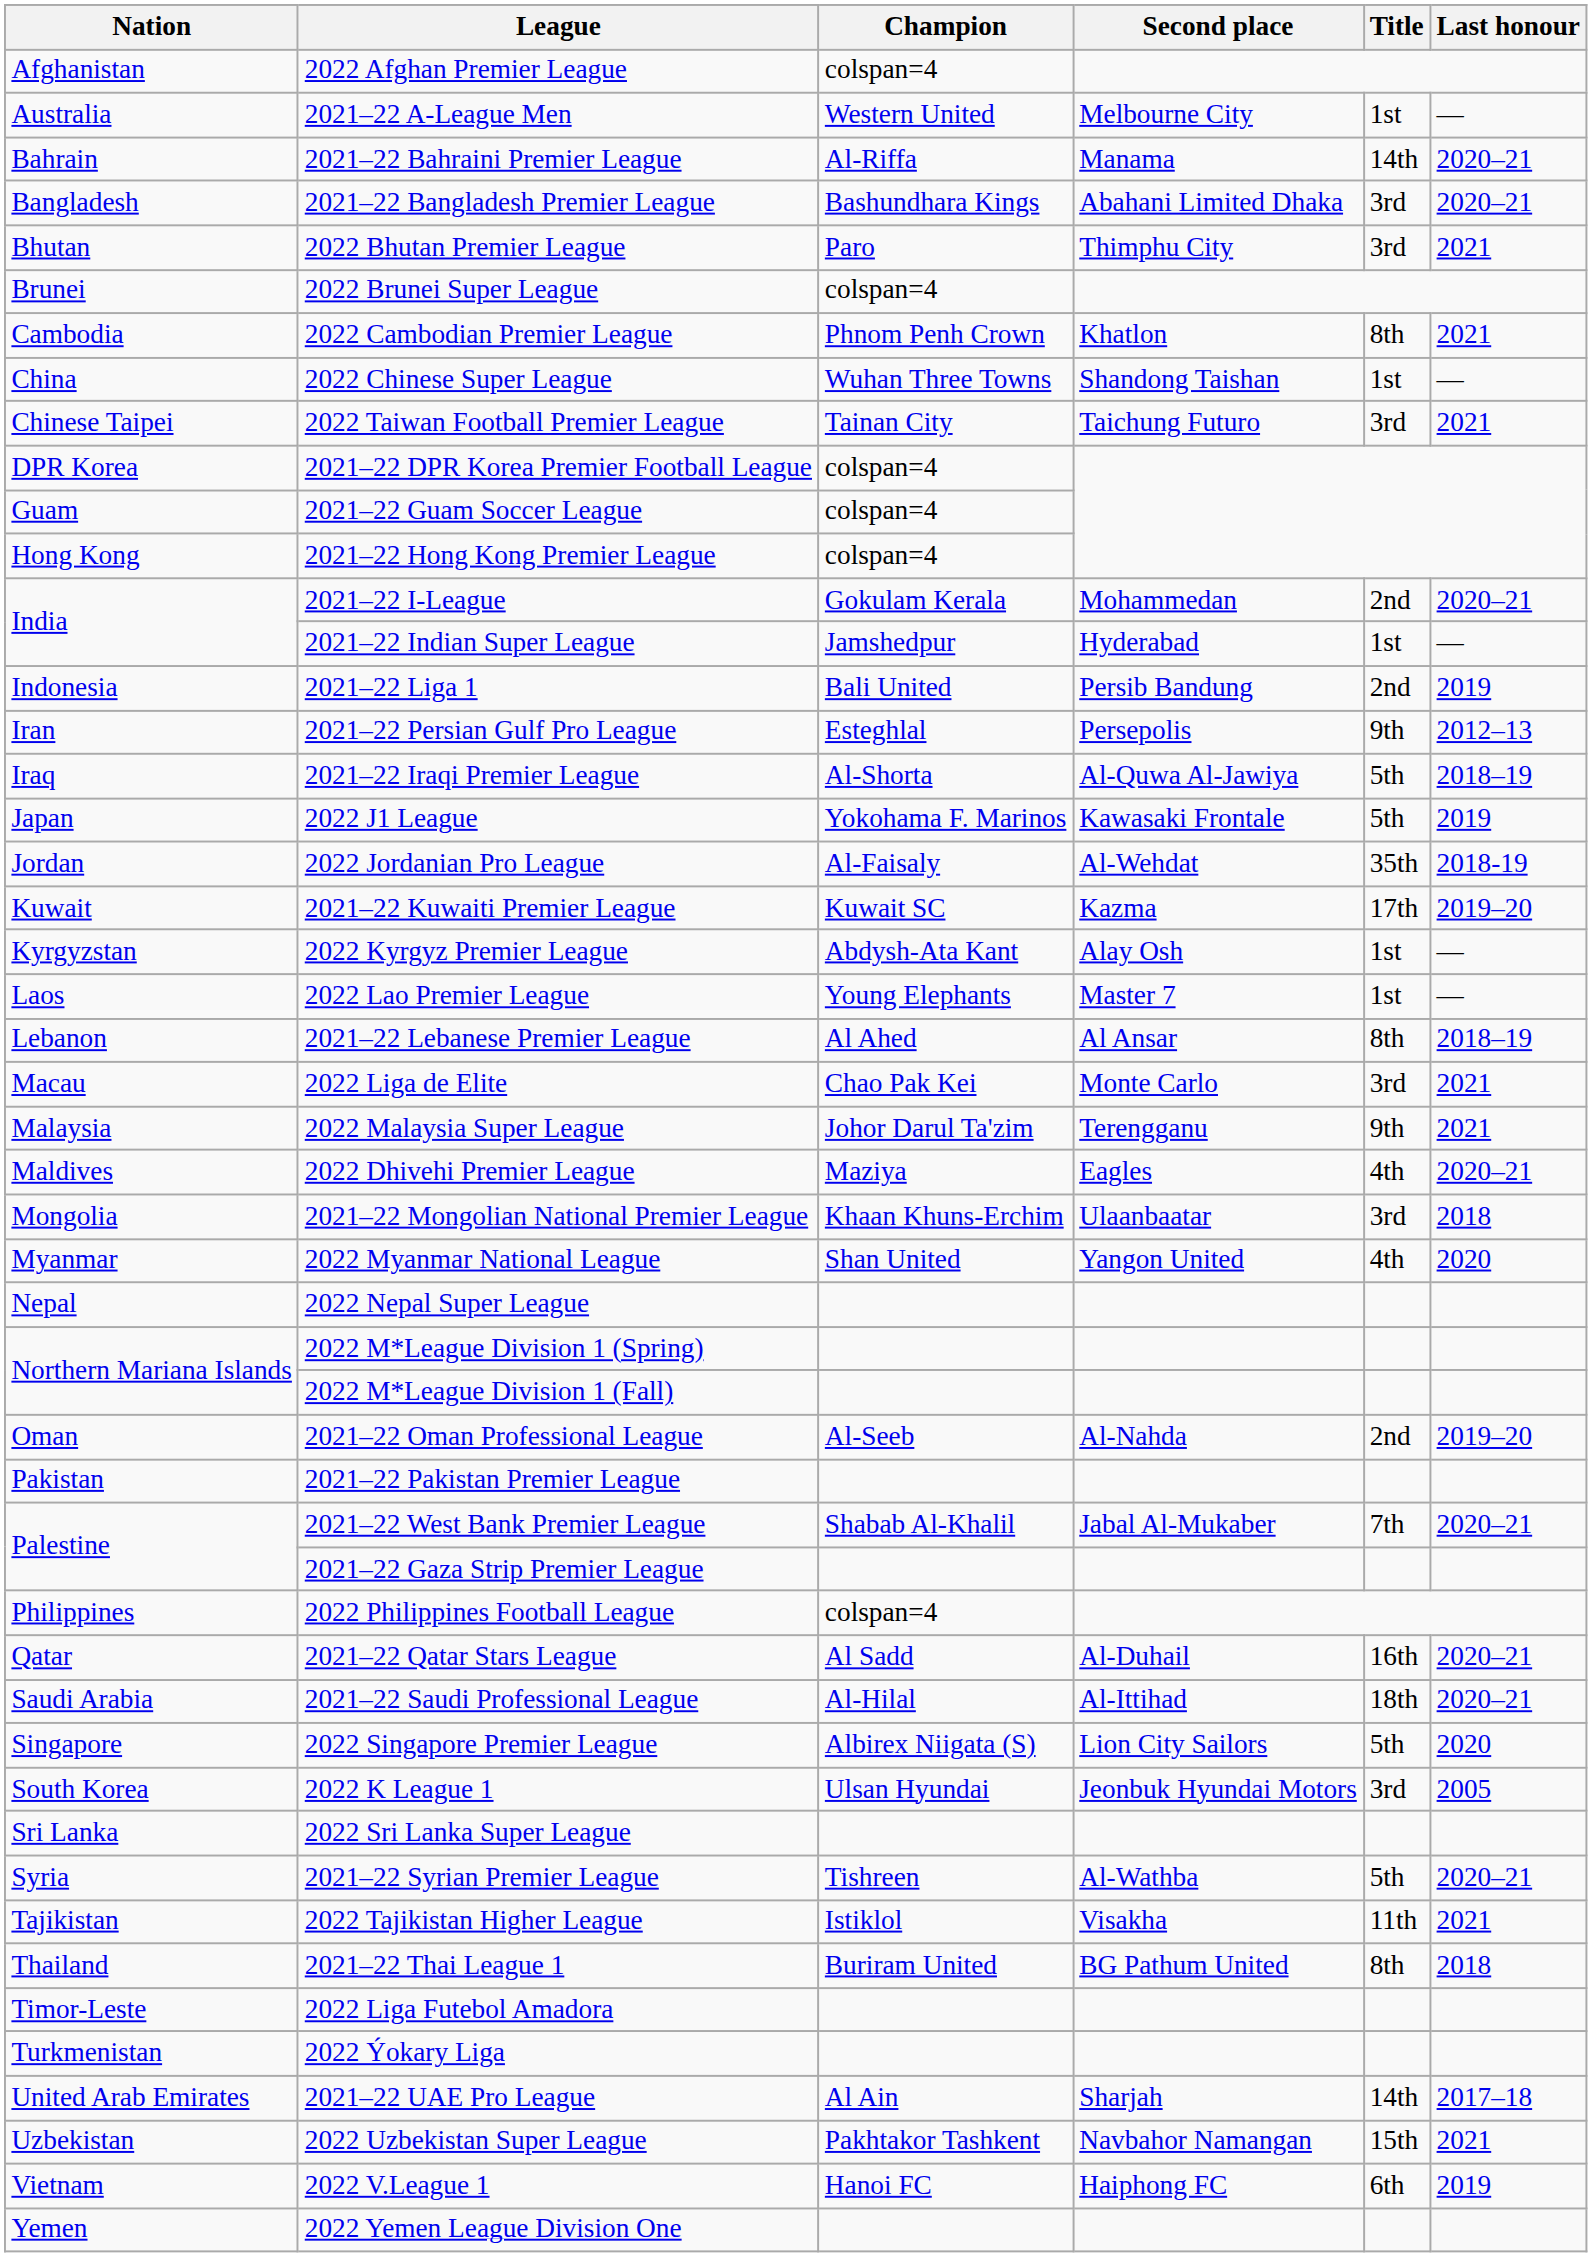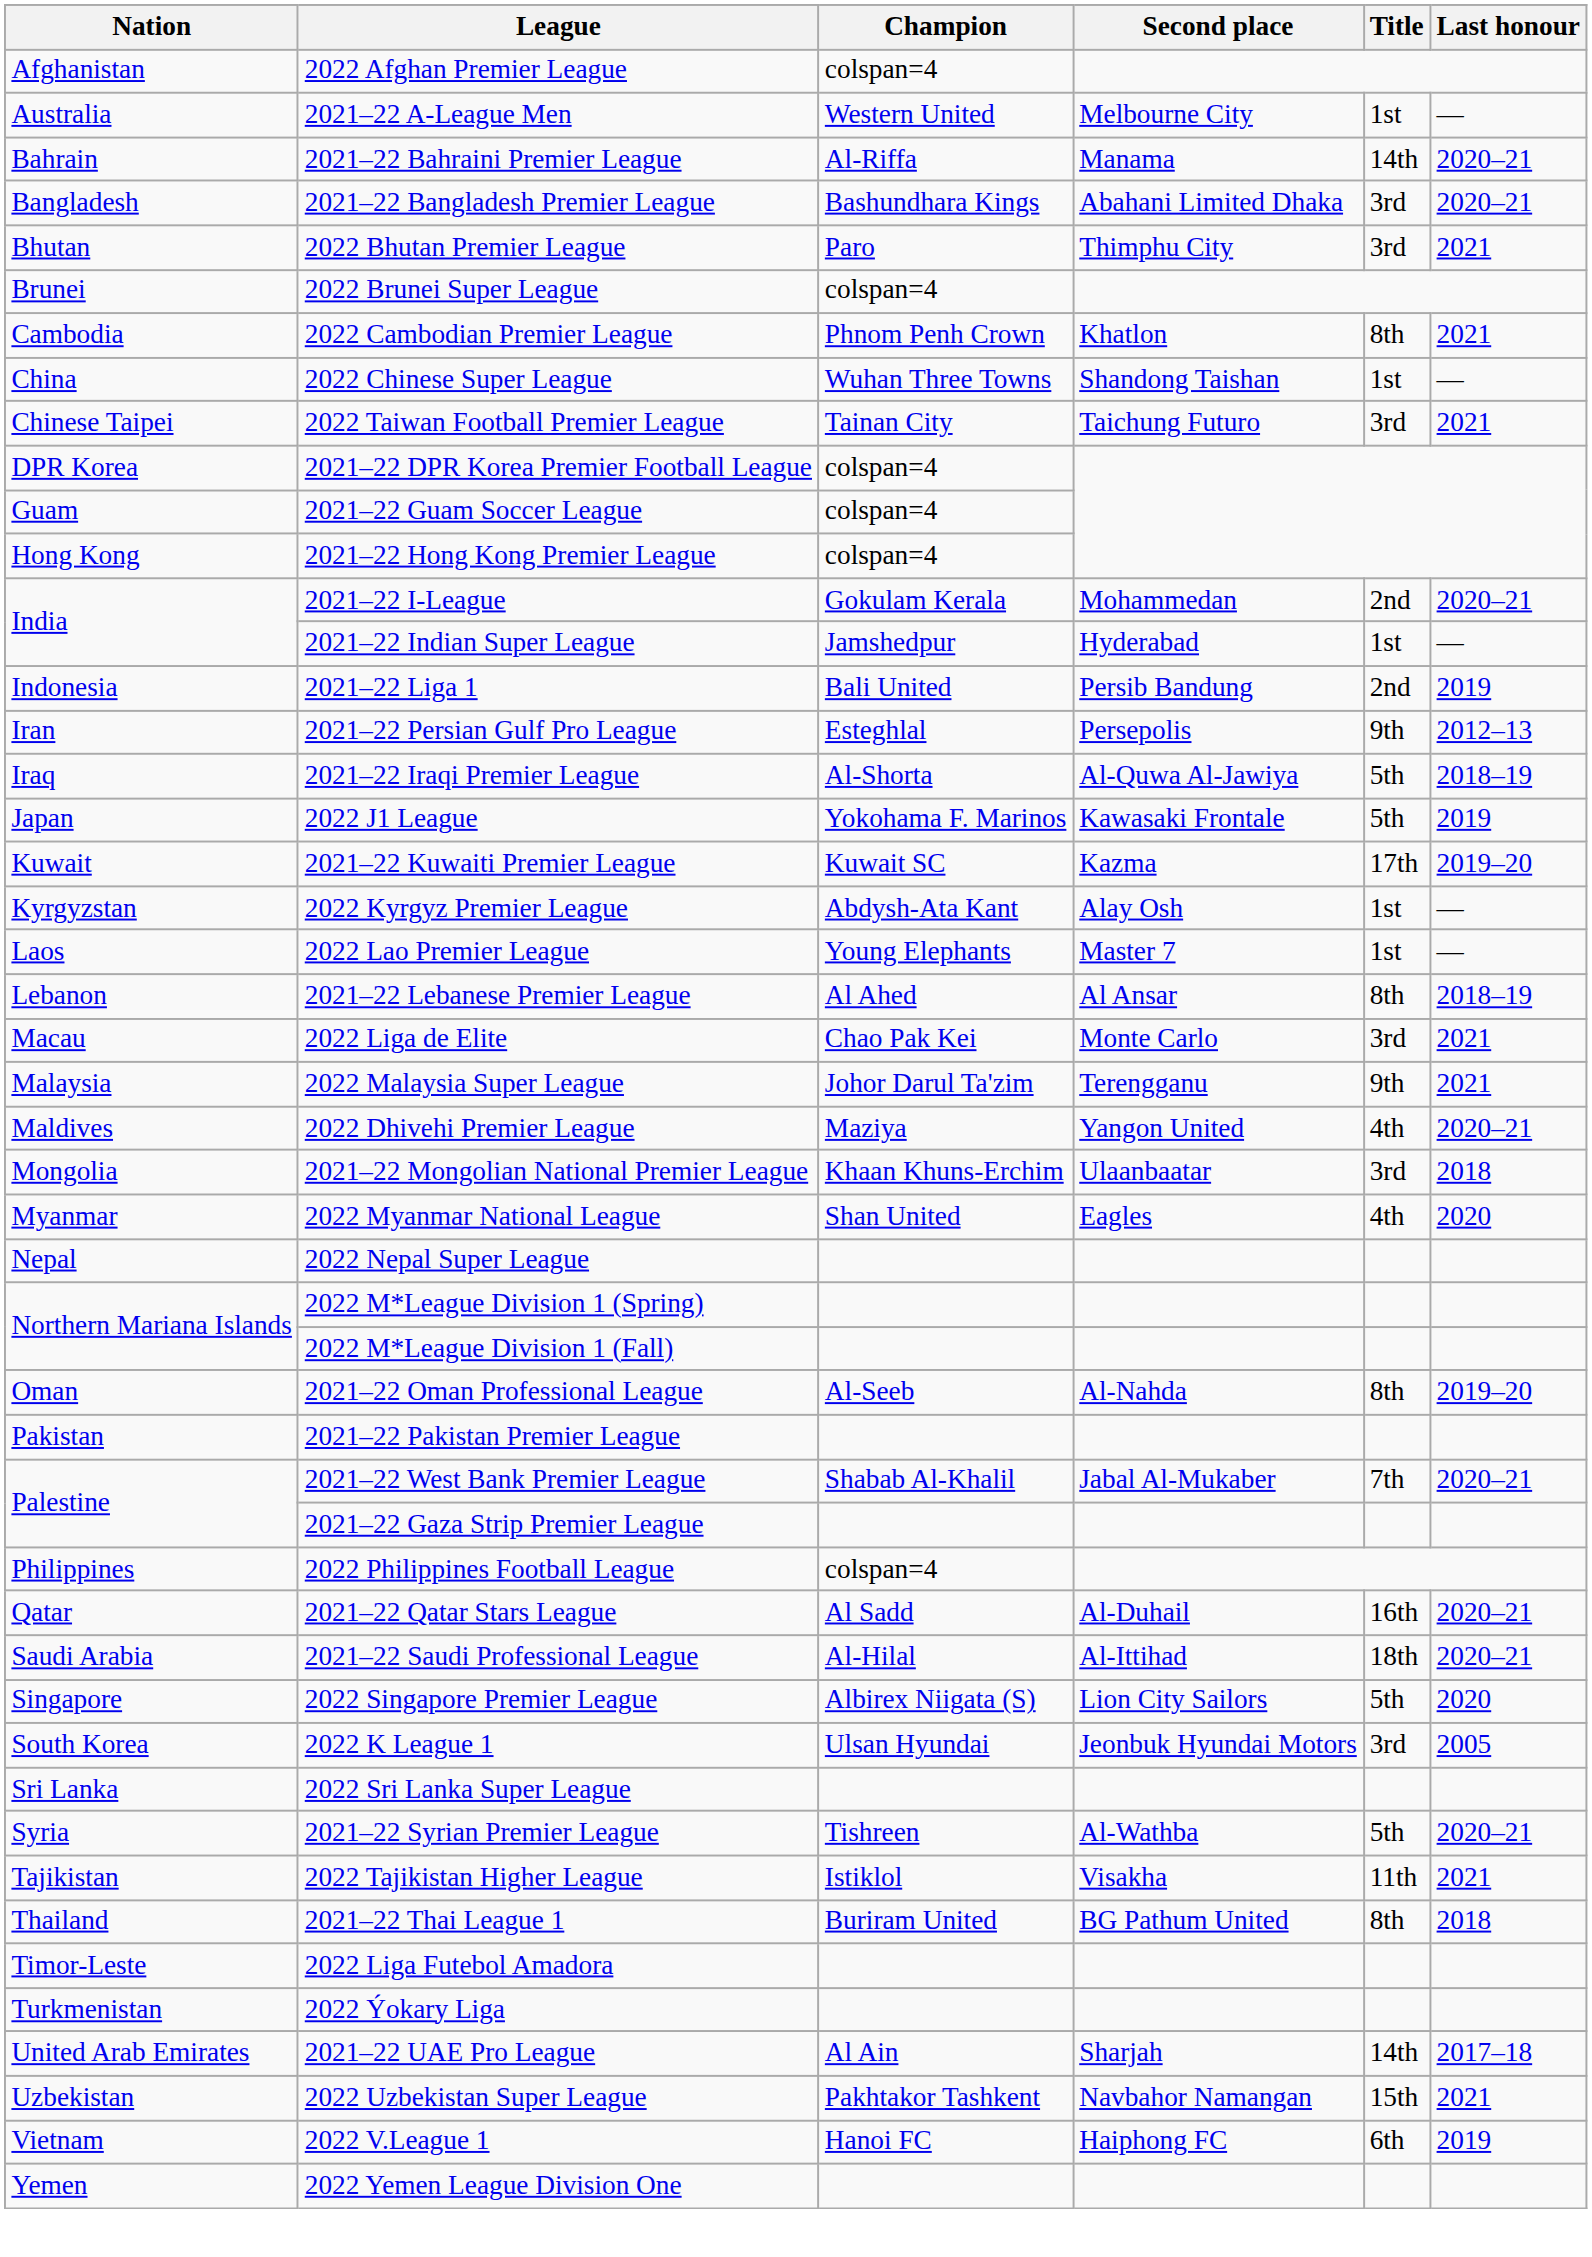- row: (454, 863)
(1116, 1172) Eagles -> (1162, 1127) Yangon United
(1162, 1260) Yangon United -> (1116, 1216) Eagles
(1390, 1436) 2nd -> (1387, 1392) 8th
